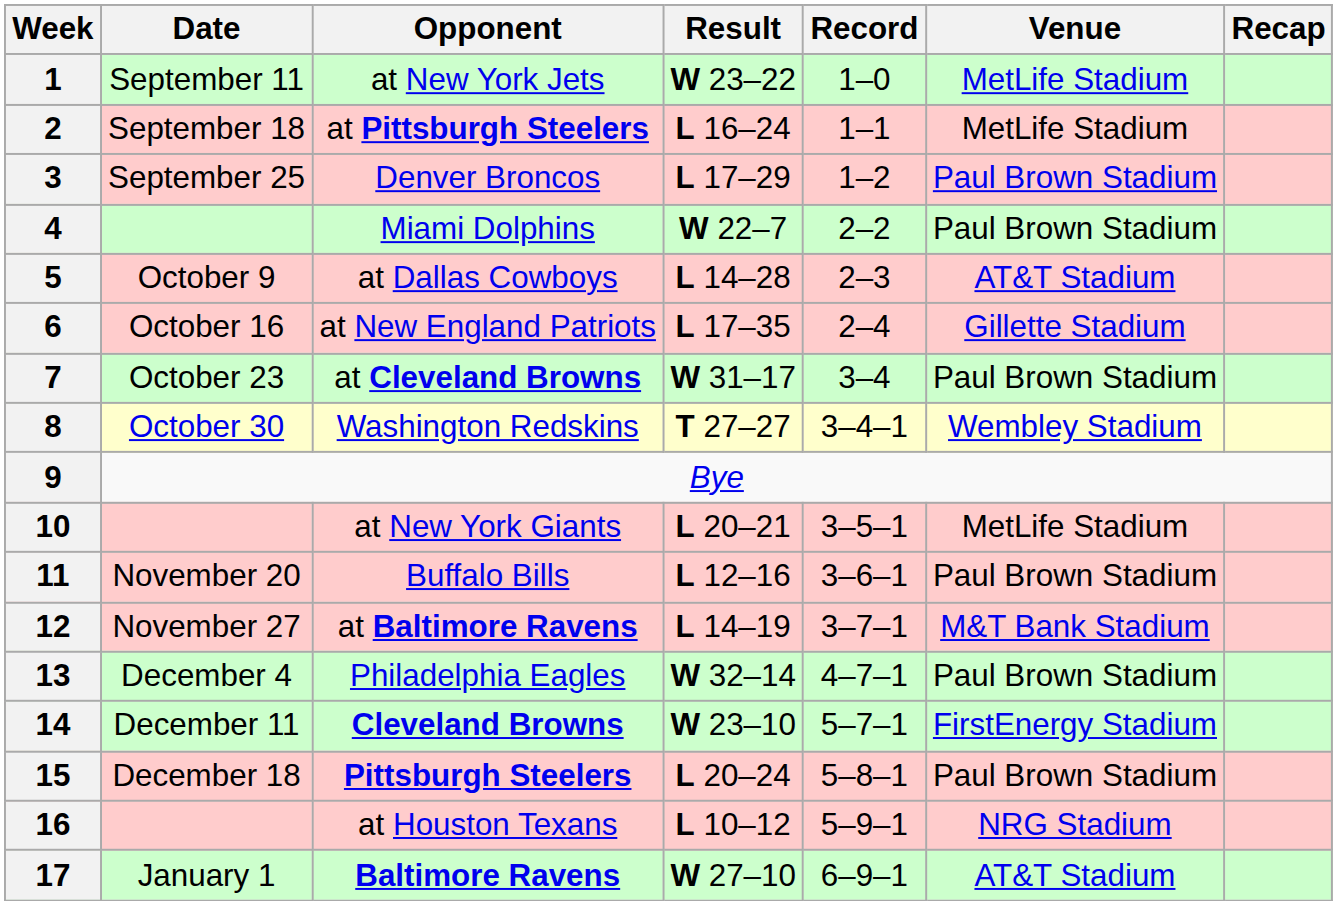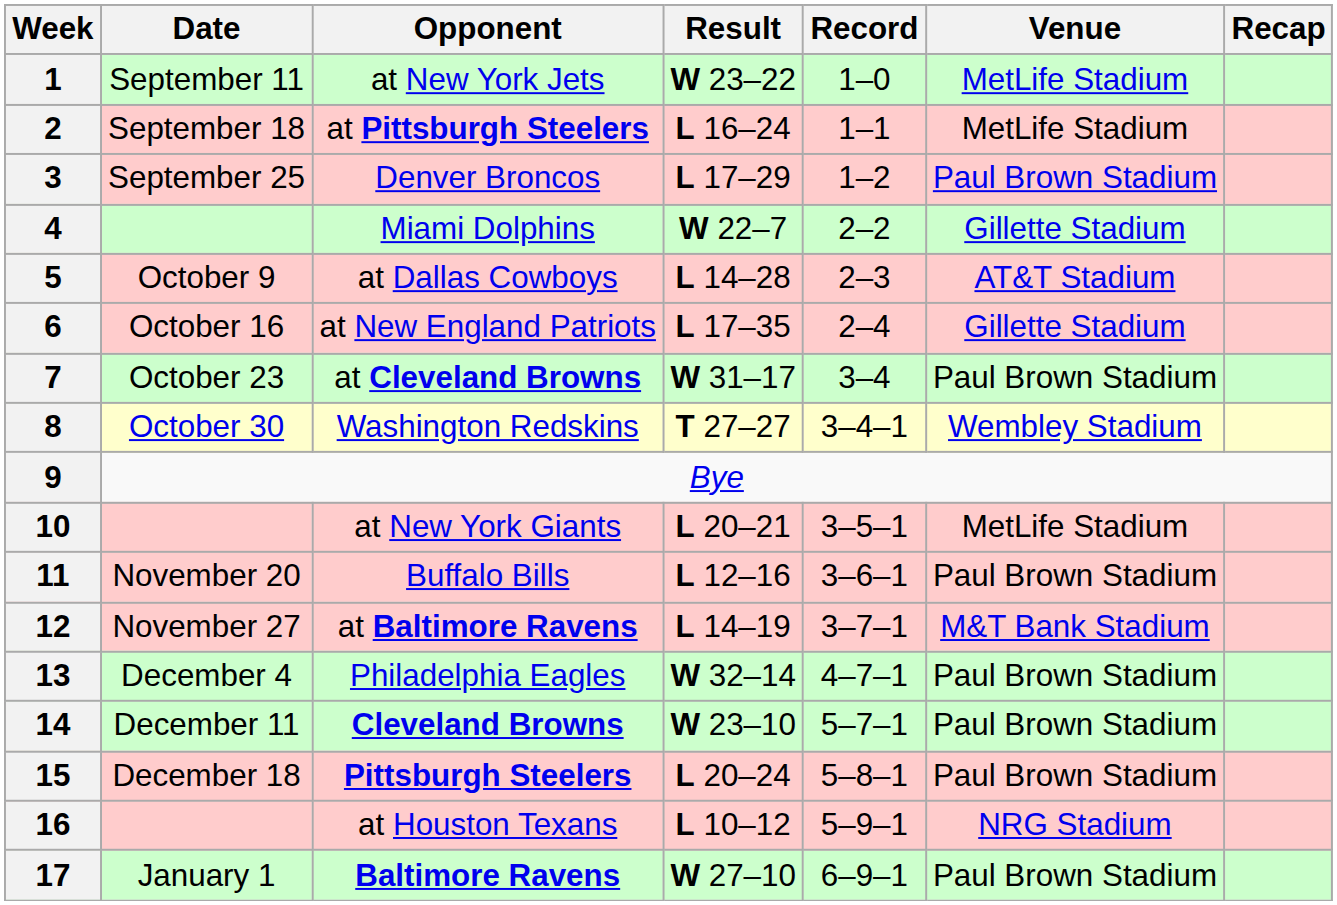(1075, 228) Paul Brown Stadium -> (1075, 228) Gillette Stadium
(1075, 725) FirstEnergy Stadium -> (1075, 725) Paul Brown Stadium
(1075, 874) AT&T Stadium -> (1075, 874) Paul Brown Stadium
